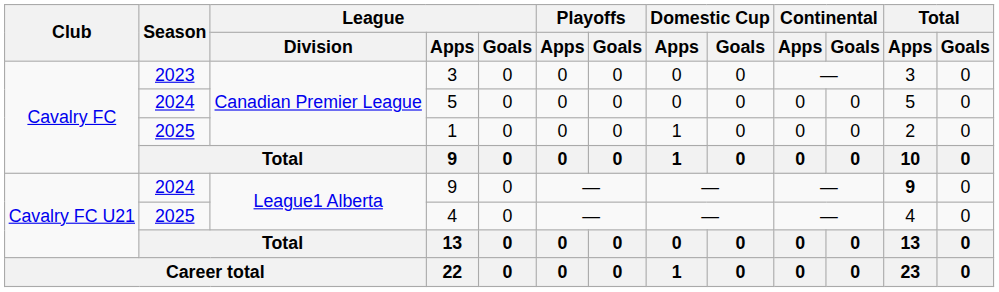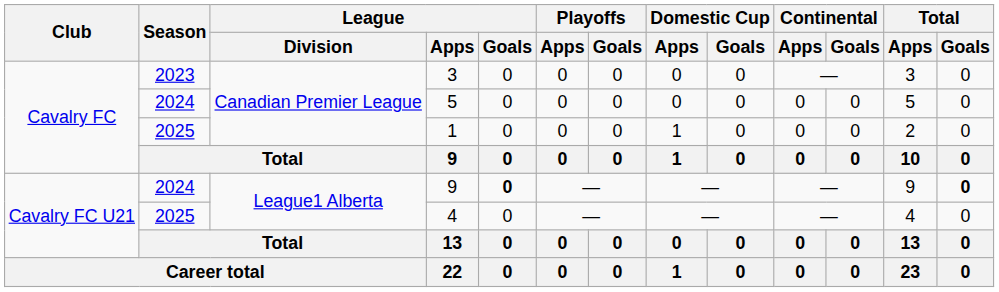(507, 187) normal -> (507, 187) bold
(910, 187) bold -> (910, 187) normal
(965, 187) normal -> (965, 187) bold
